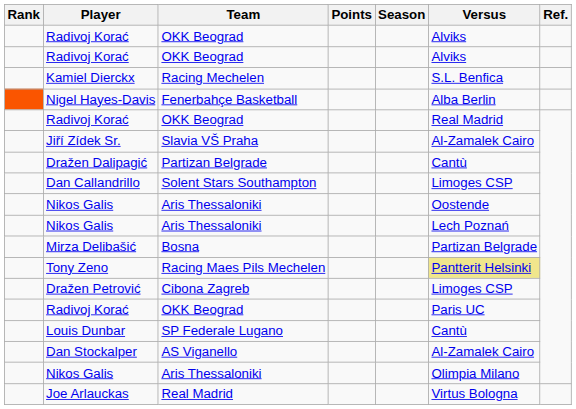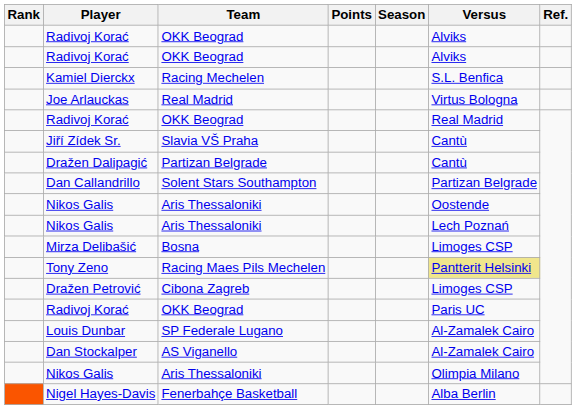rows swapped: (87, 394) <-> (101, 99)
(483, 141) Al-Zamalek Cairo -> (449, 141) Cantù
(472, 183) Limoges CSP -> (484, 183) Partizan Belgrade
(484, 246) Partizan Belgrade -> (472, 246) Limoges CSP
(449, 330) Cantù -> (483, 330) Al-Zamalek Cairo
